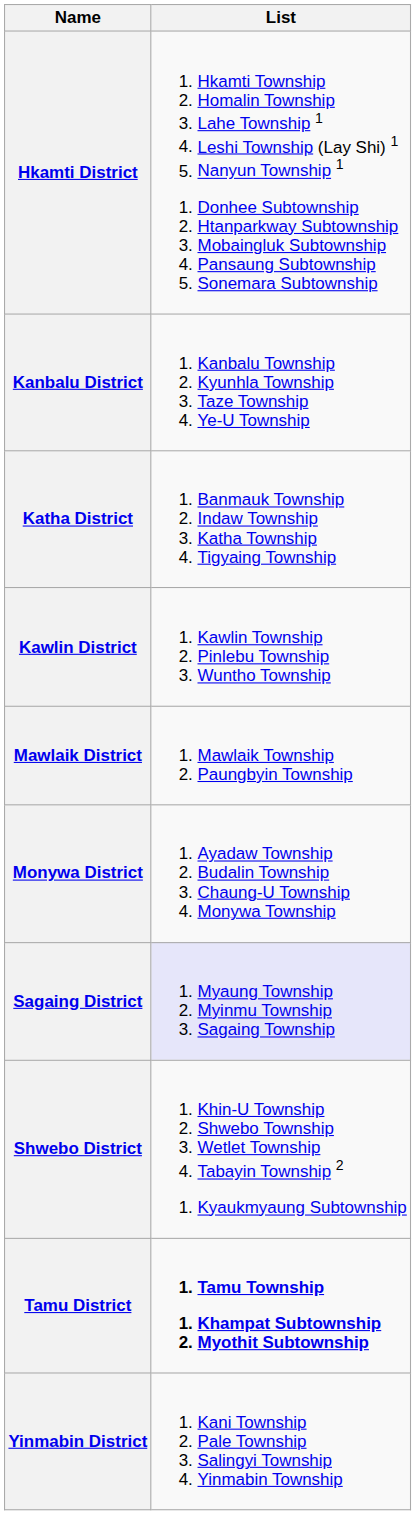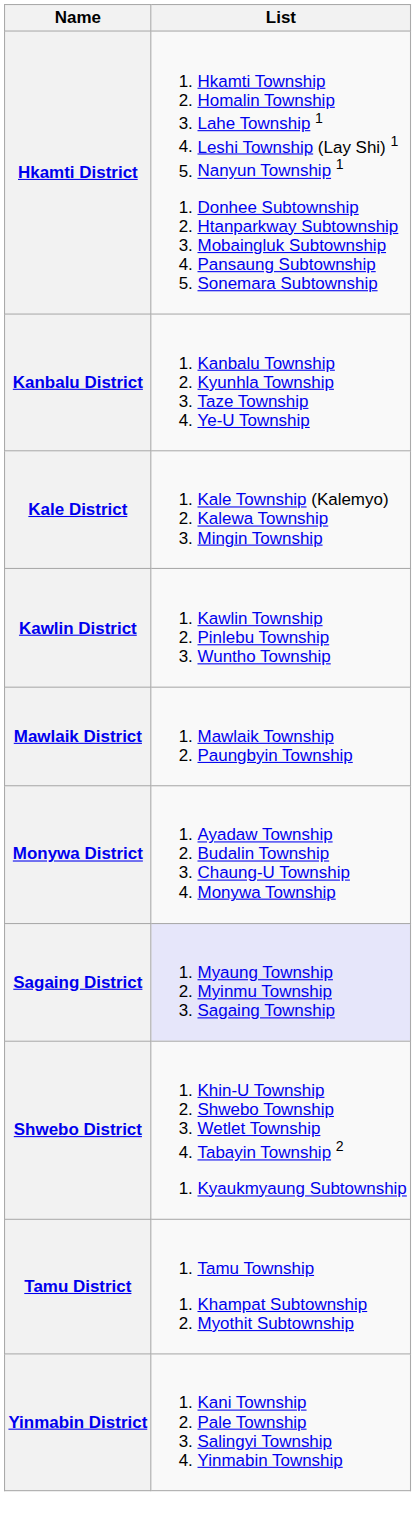+ row: (78, 509)
- row: (78, 519)
(281, 1315) bold -> (281, 1296) normal
